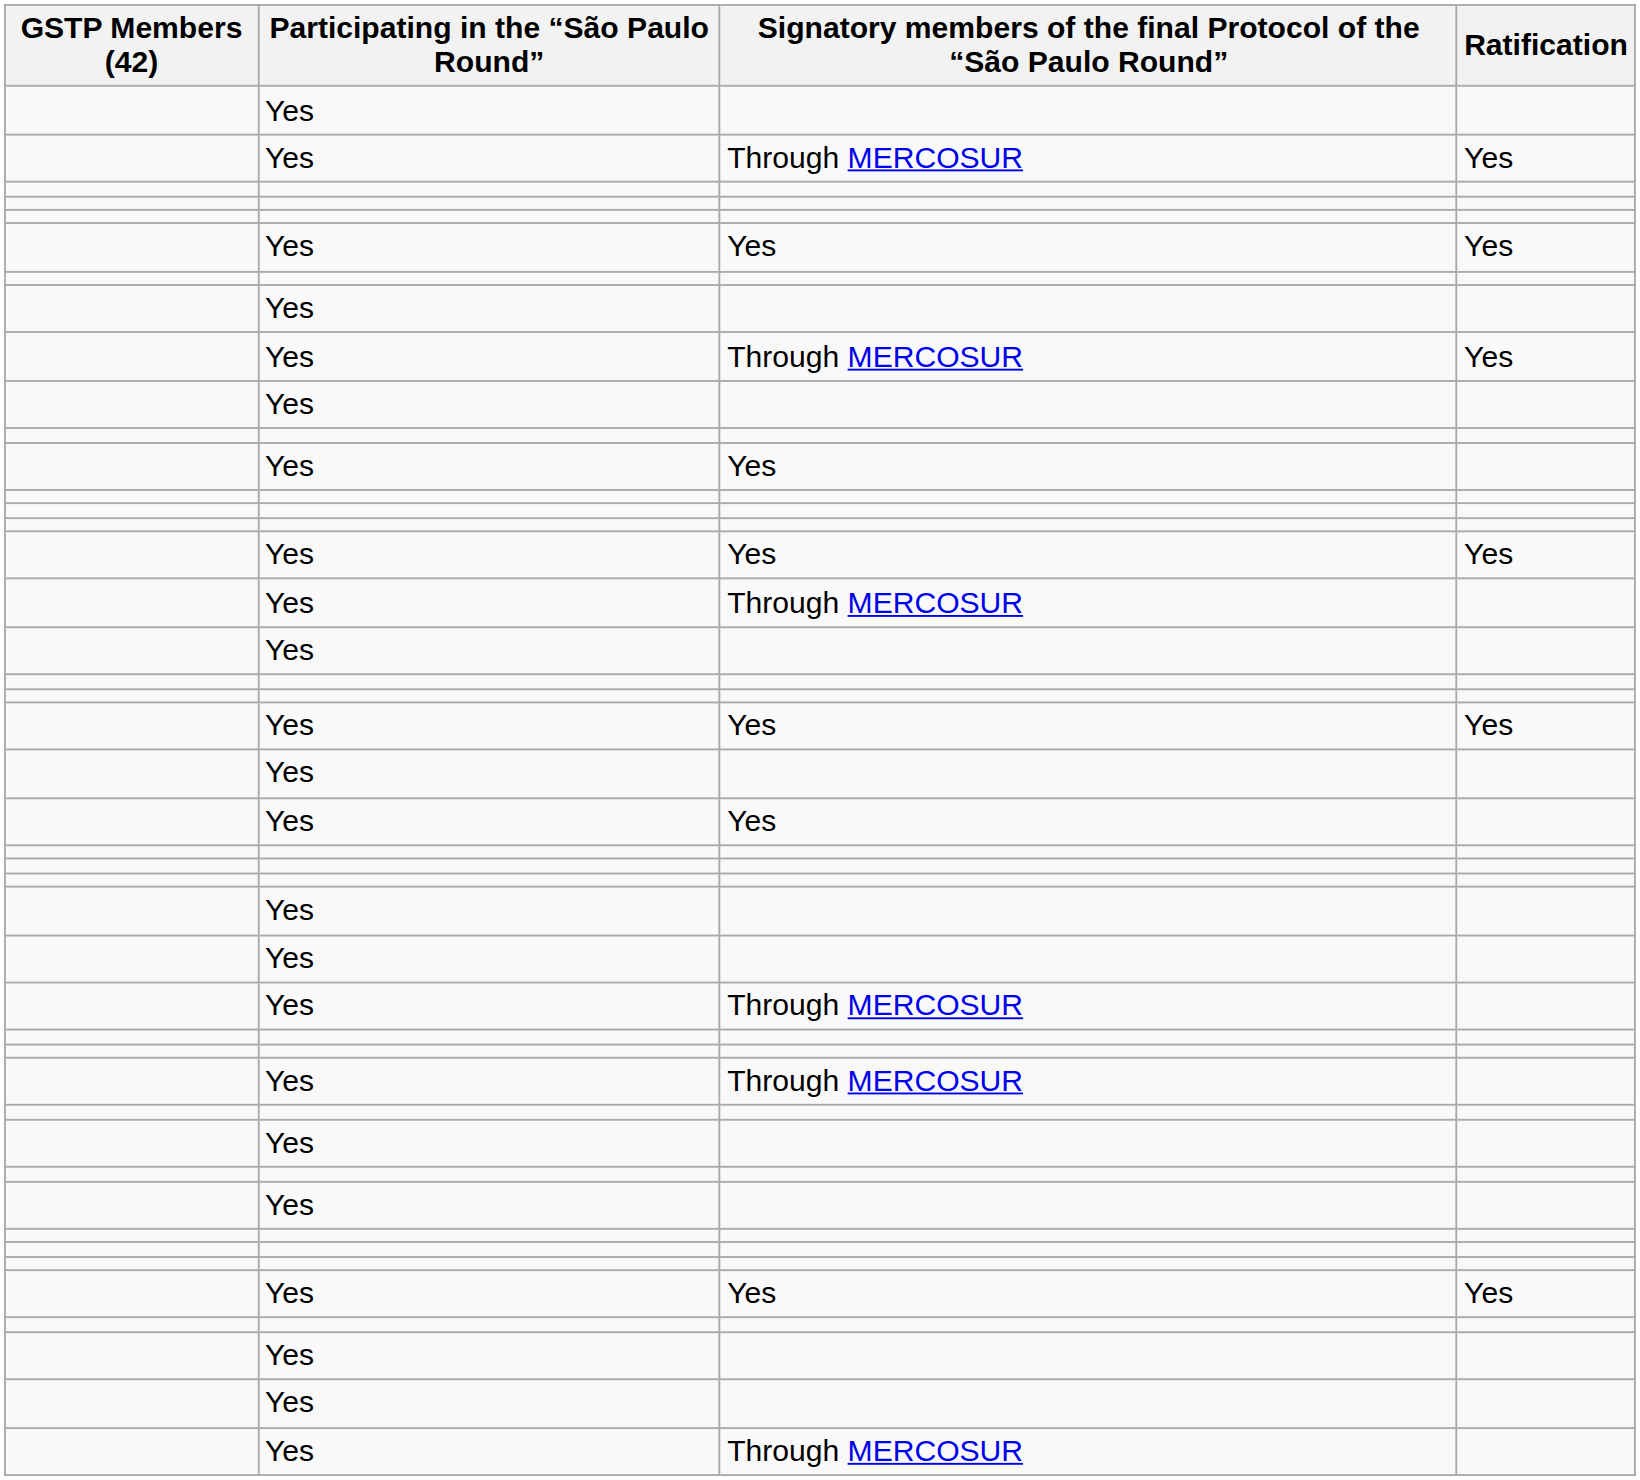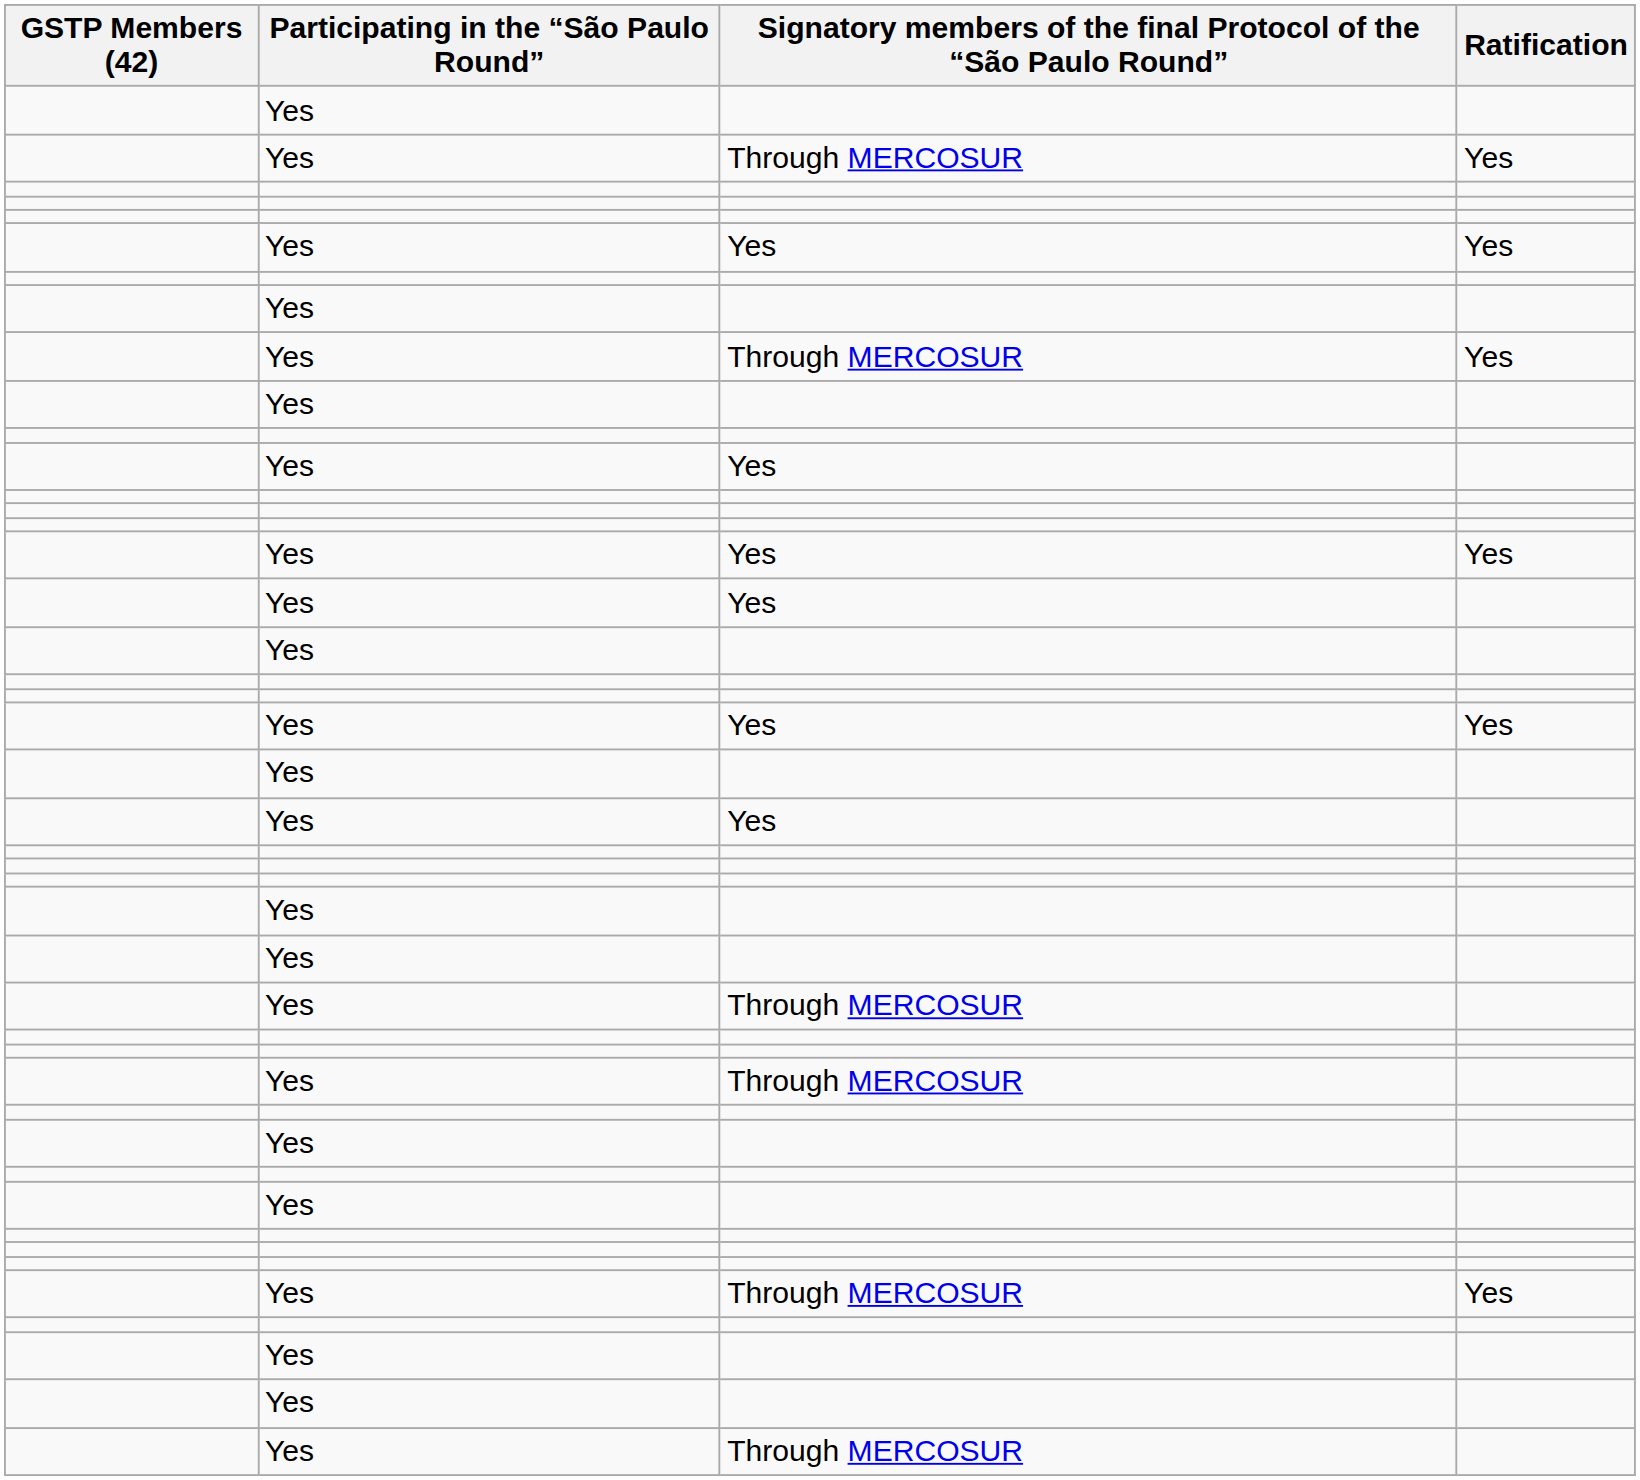(875, 602) Through MERCOSUR -> (752, 602) Yes
(752, 1293) Yes -> (875, 1293) Through MERCOSUR
